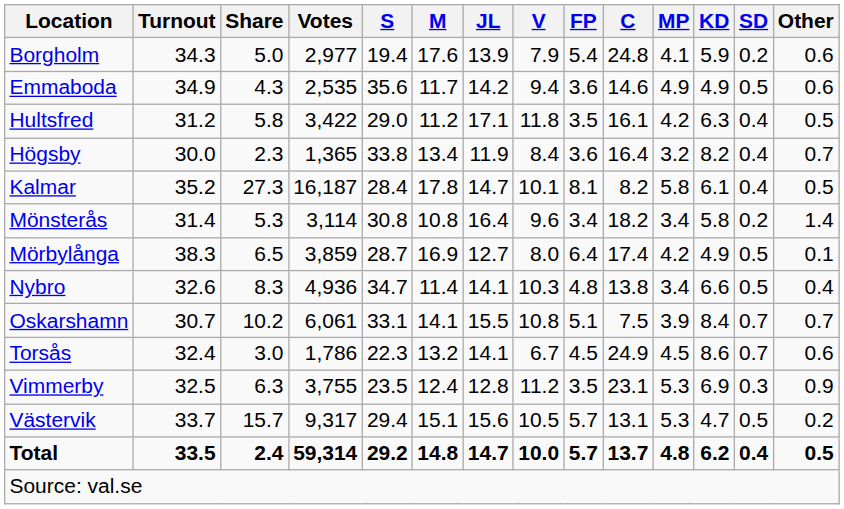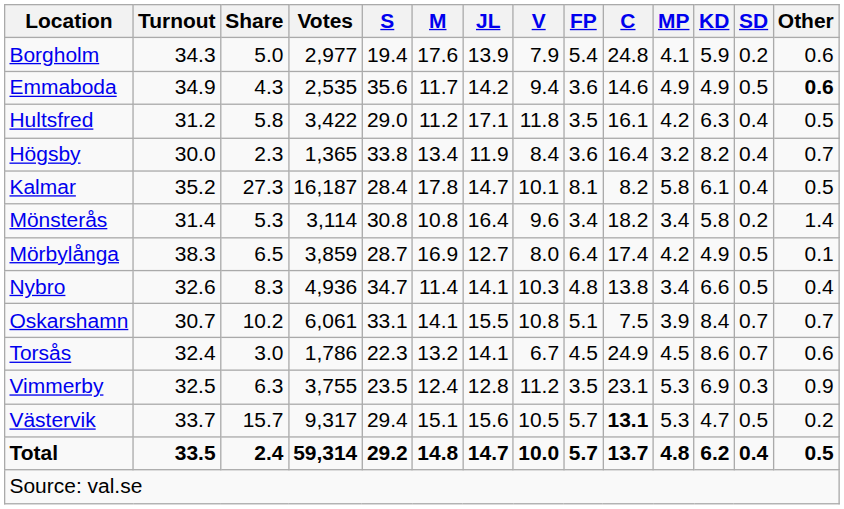(819, 87) normal -> (819, 87) bold
(628, 420) normal -> (628, 420) bold
